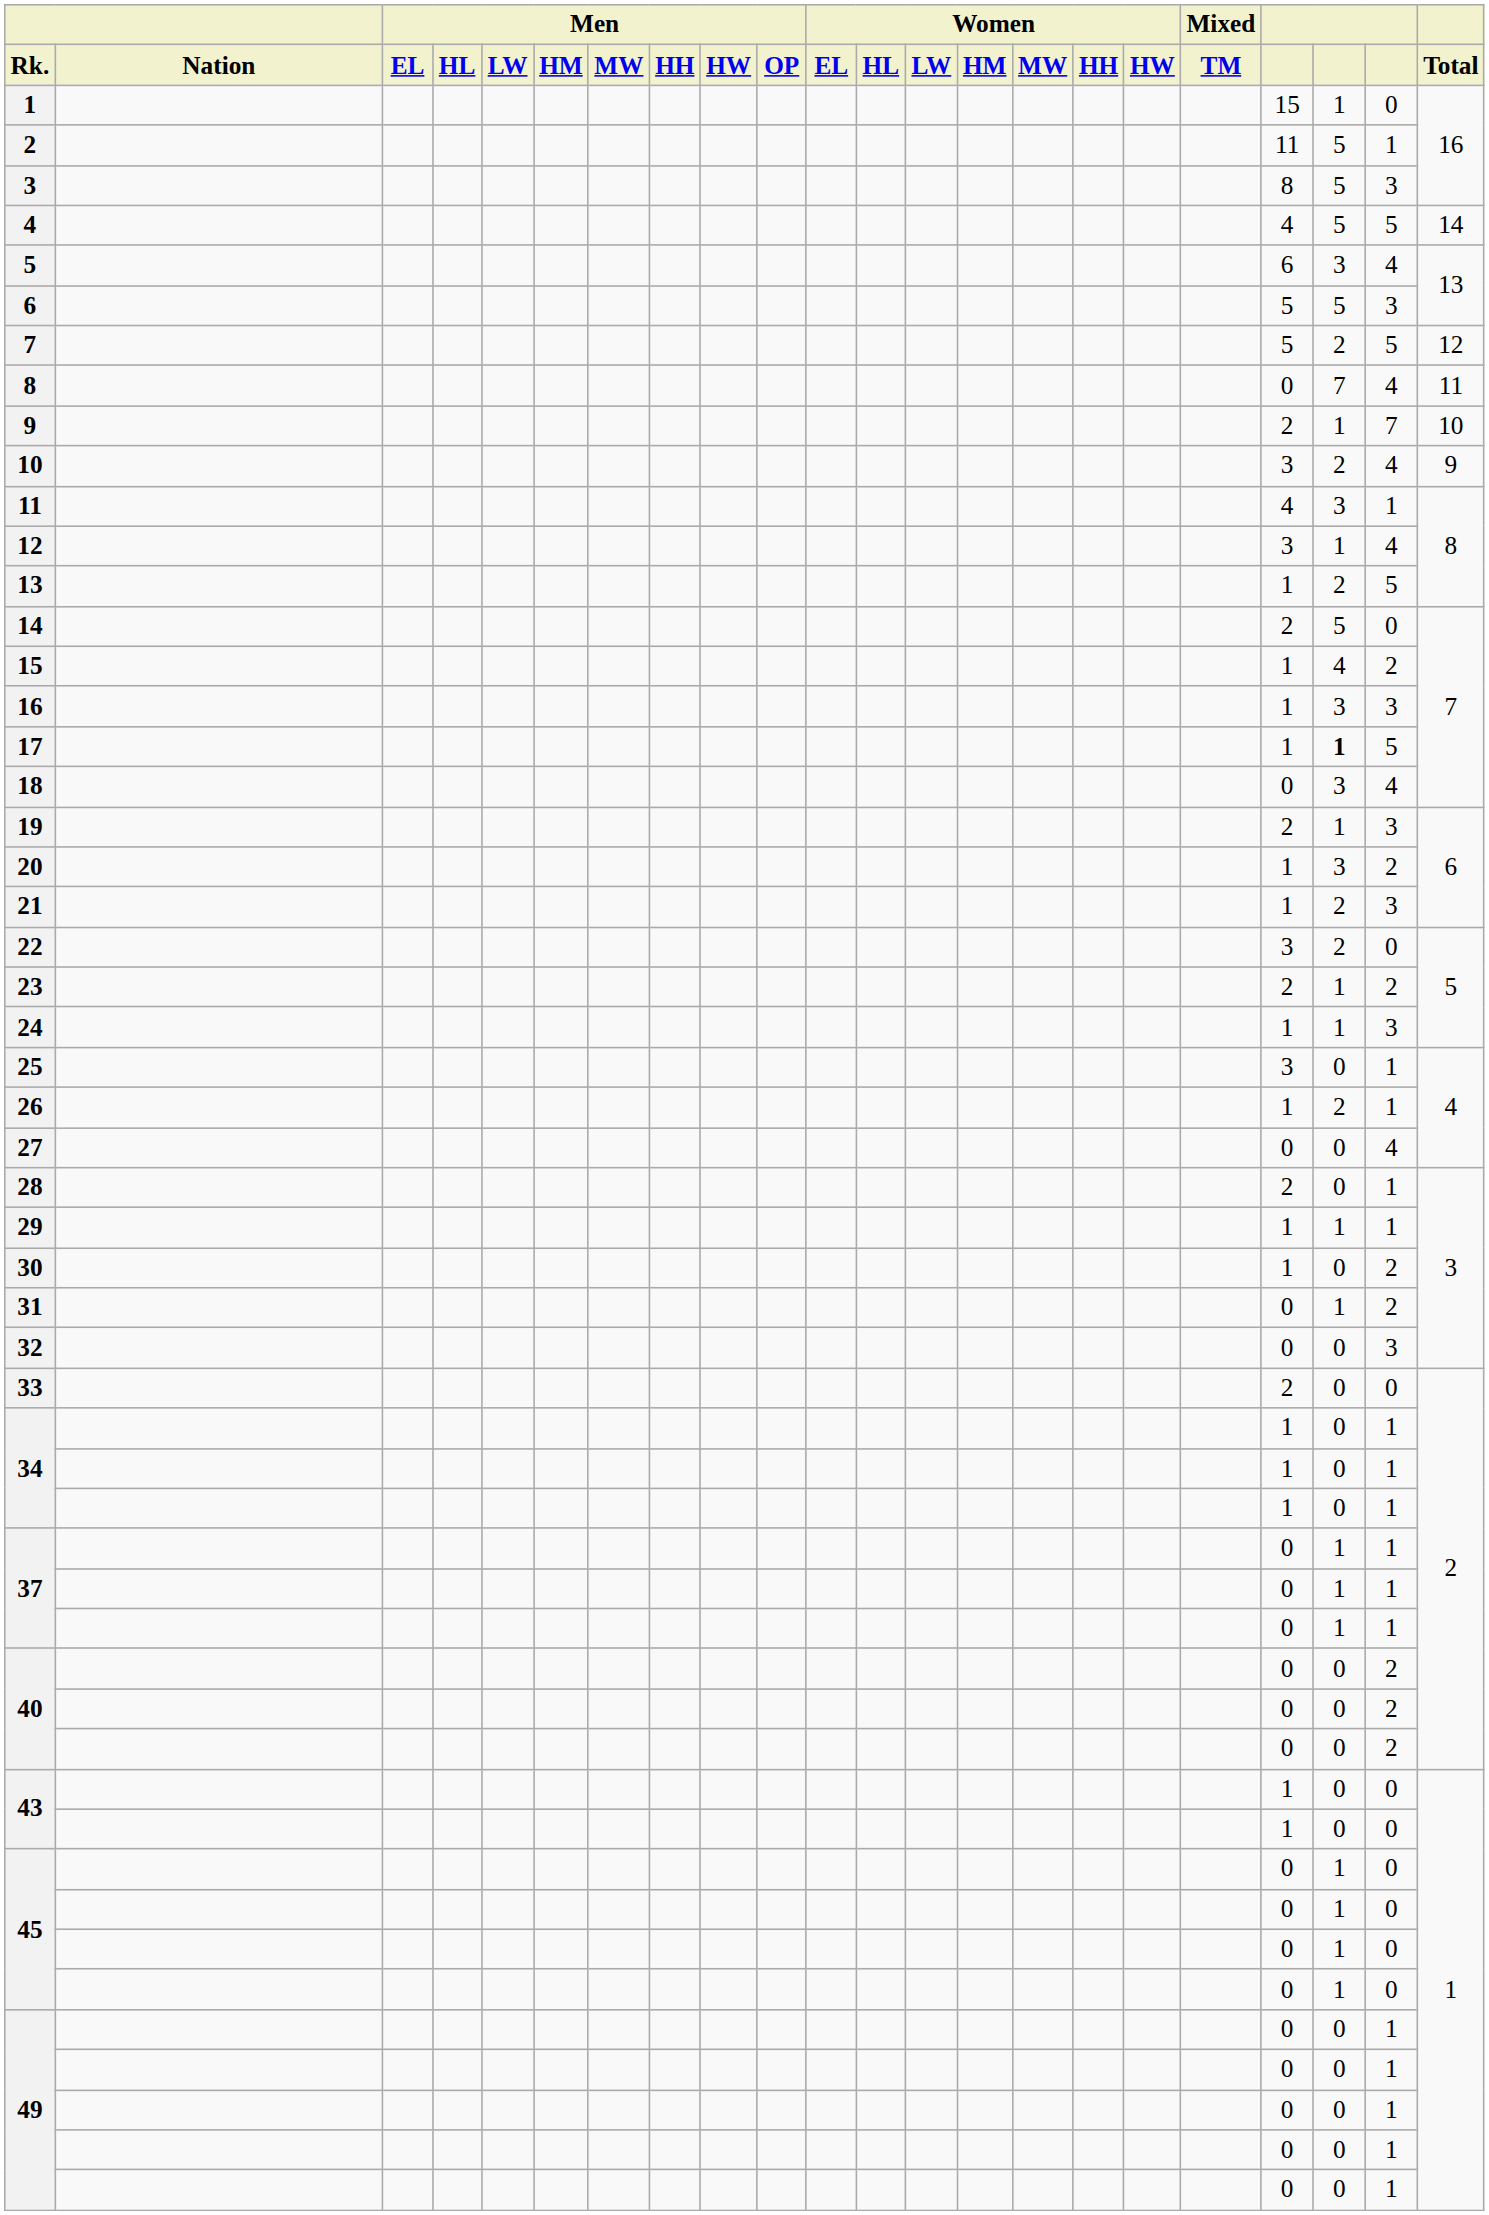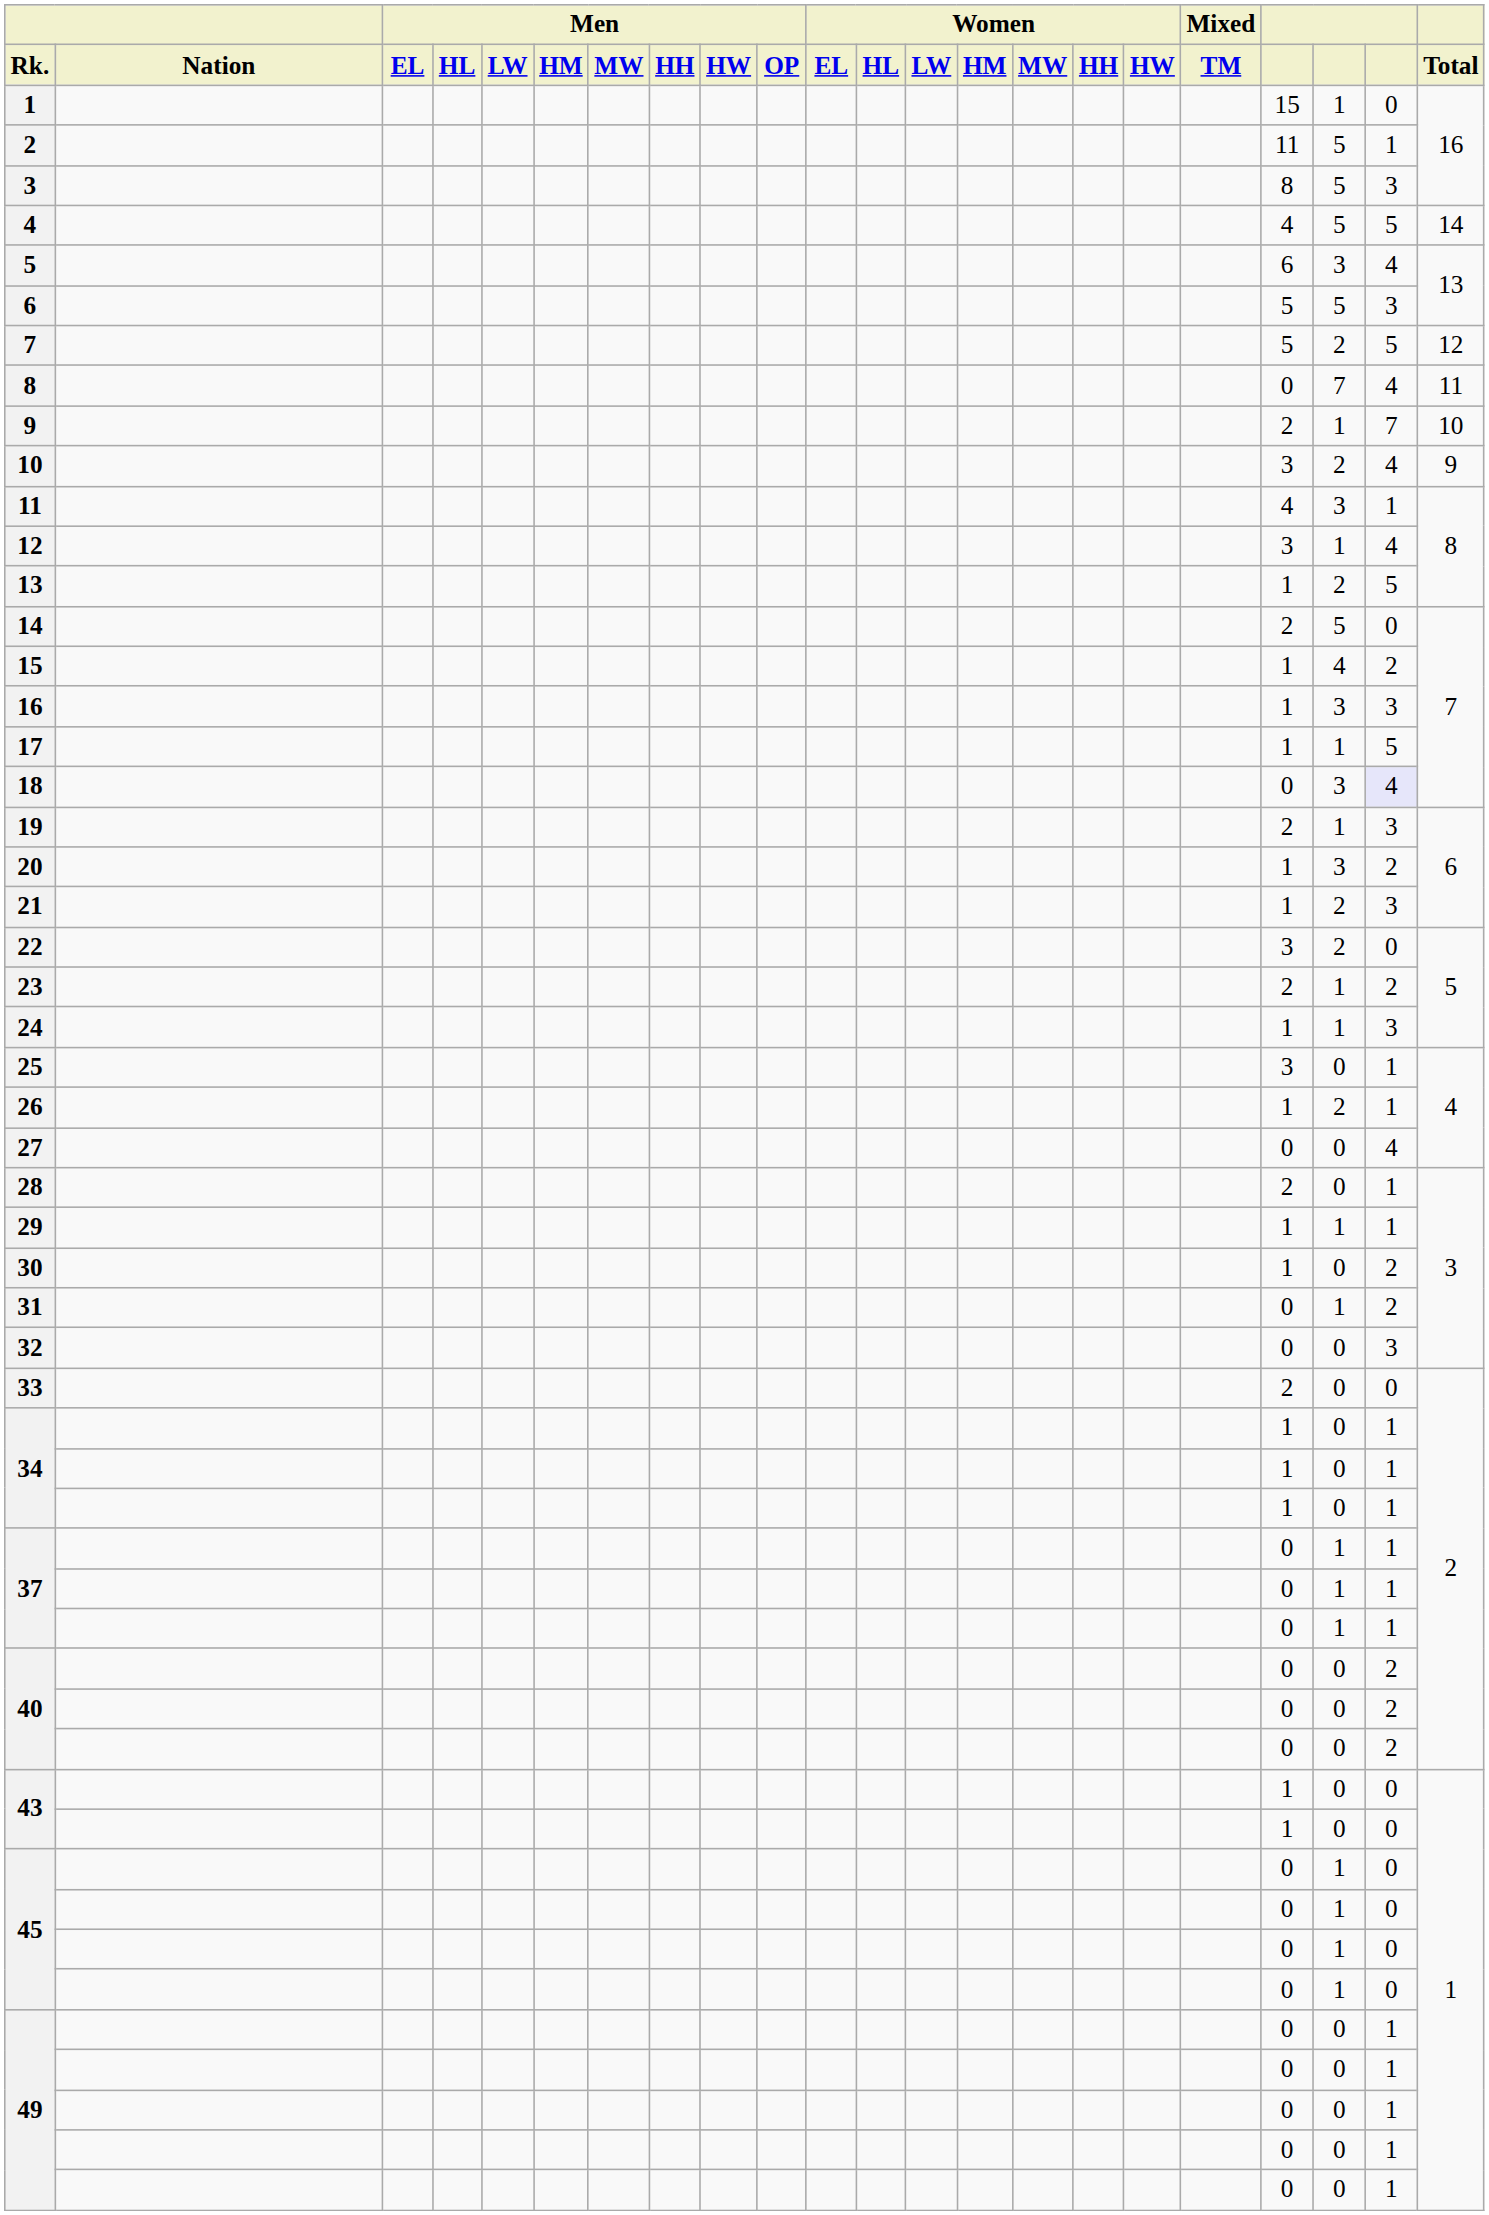(1339, 746) bold -> (1339, 746) normal
(1391, 786) no background -> (1391, 786) lavender background
